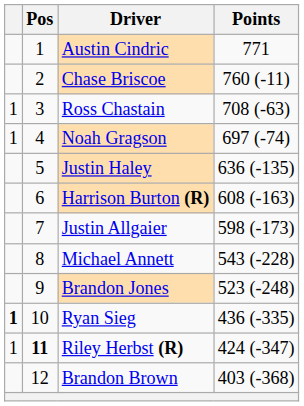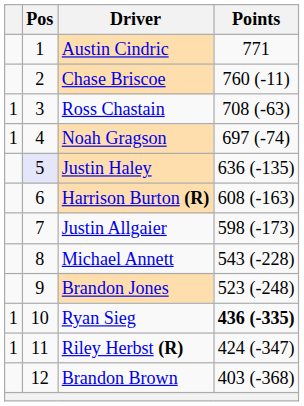(40, 168) no background -> (40, 168) lavender background
(13, 317) bold -> (13, 317) normal
(256, 317) normal -> (256, 317) bold
(40, 347) bold -> (40, 347) normal
